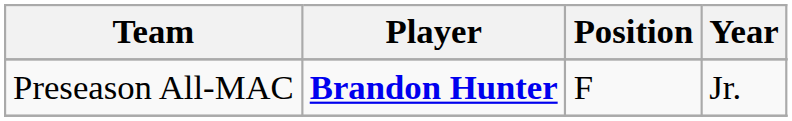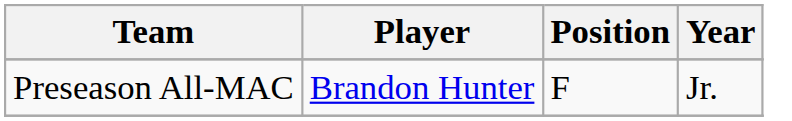(434, 87) bold -> (422, 87) normal
